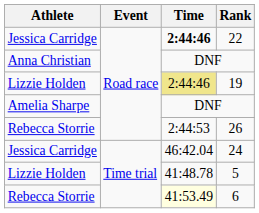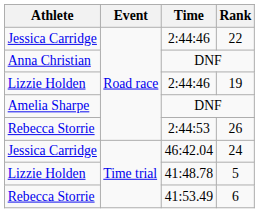(189, 38) bold -> (189, 38) normal
(189, 83) khaki background -> (189, 83) no background
(189, 196) lightyellow background -> (189, 196) no background
